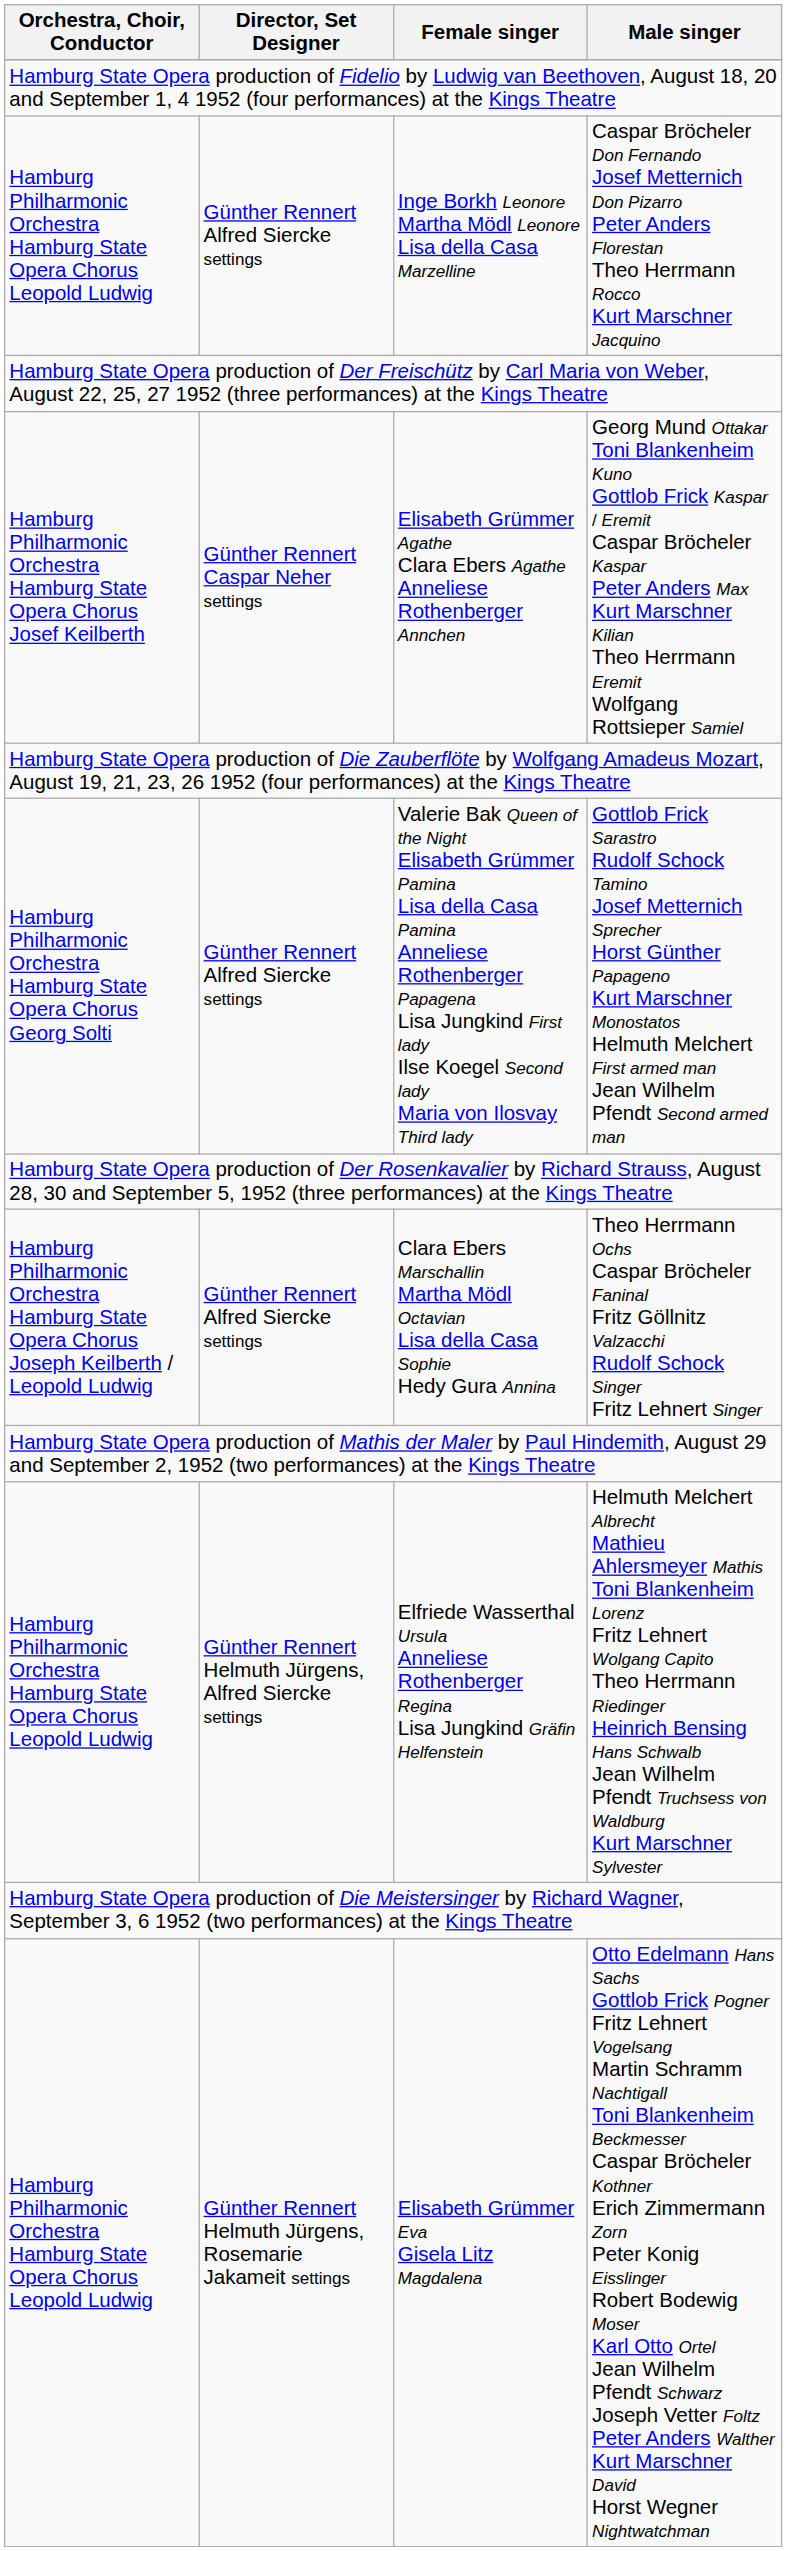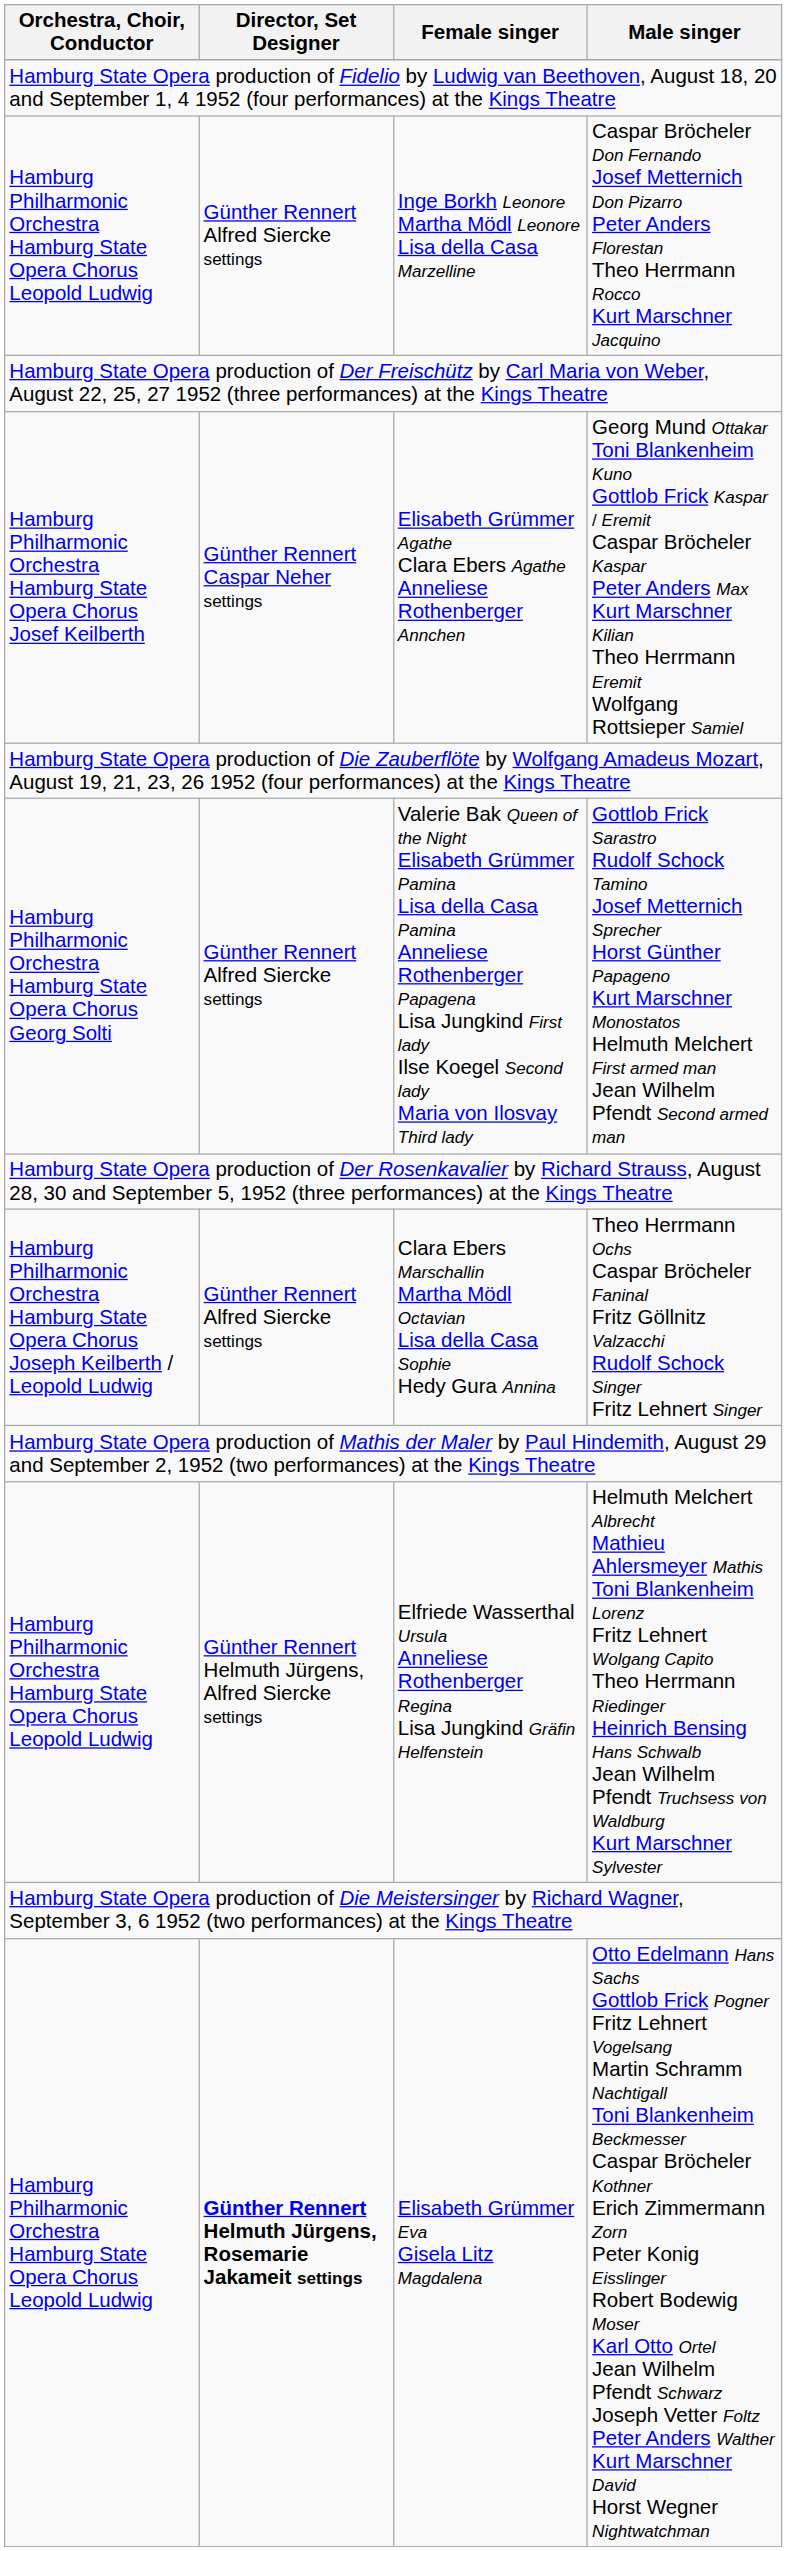(284, 2242) normal -> (290, 2242) bold
